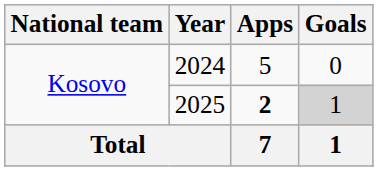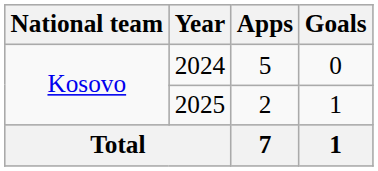(265, 104) bold -> (265, 104) normal
(336, 104) lightgrey background -> (336, 104) no background
